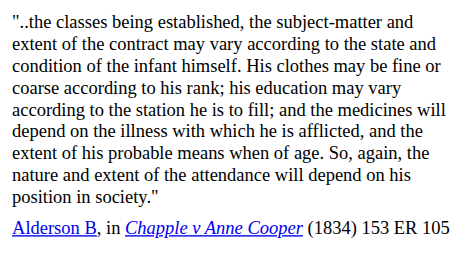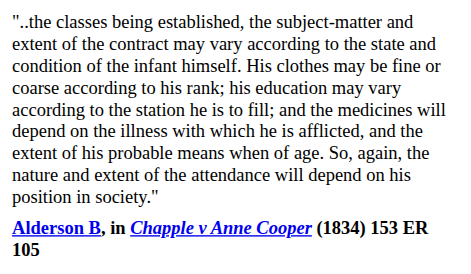(231, 228) normal -> (220, 239) bold
